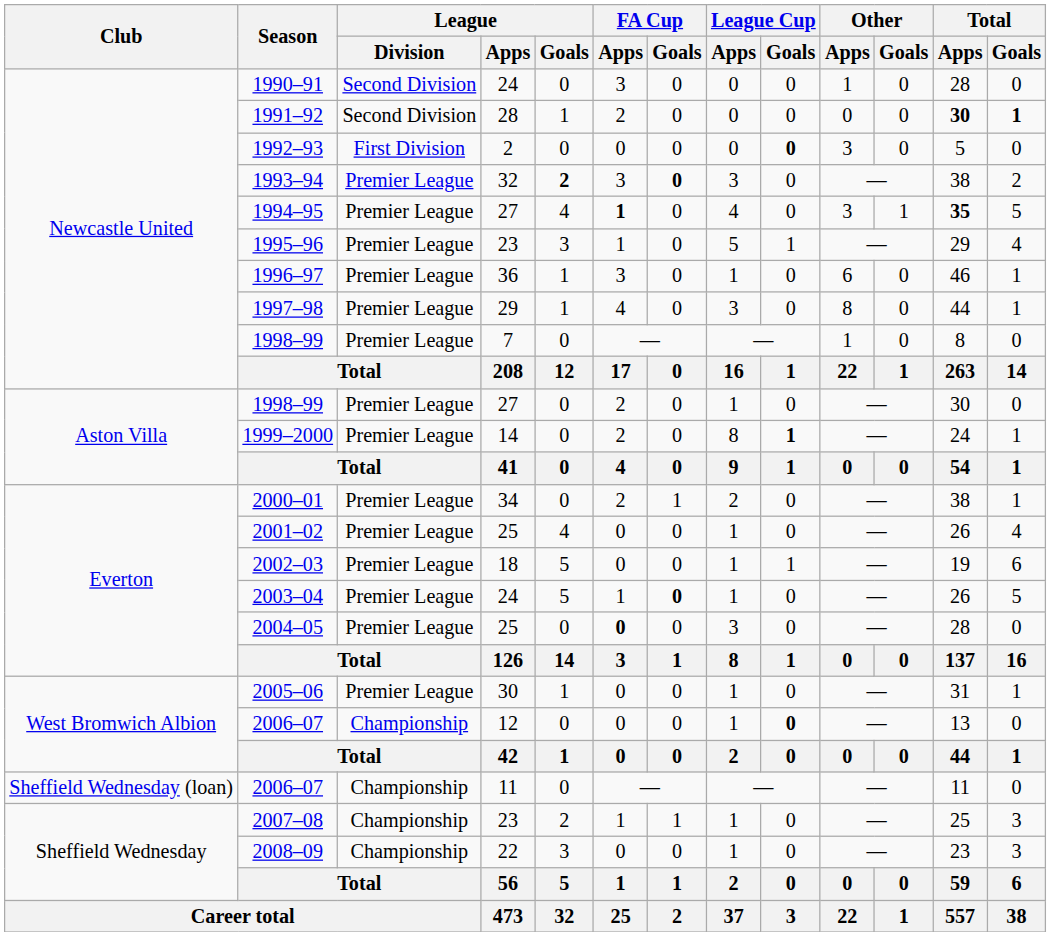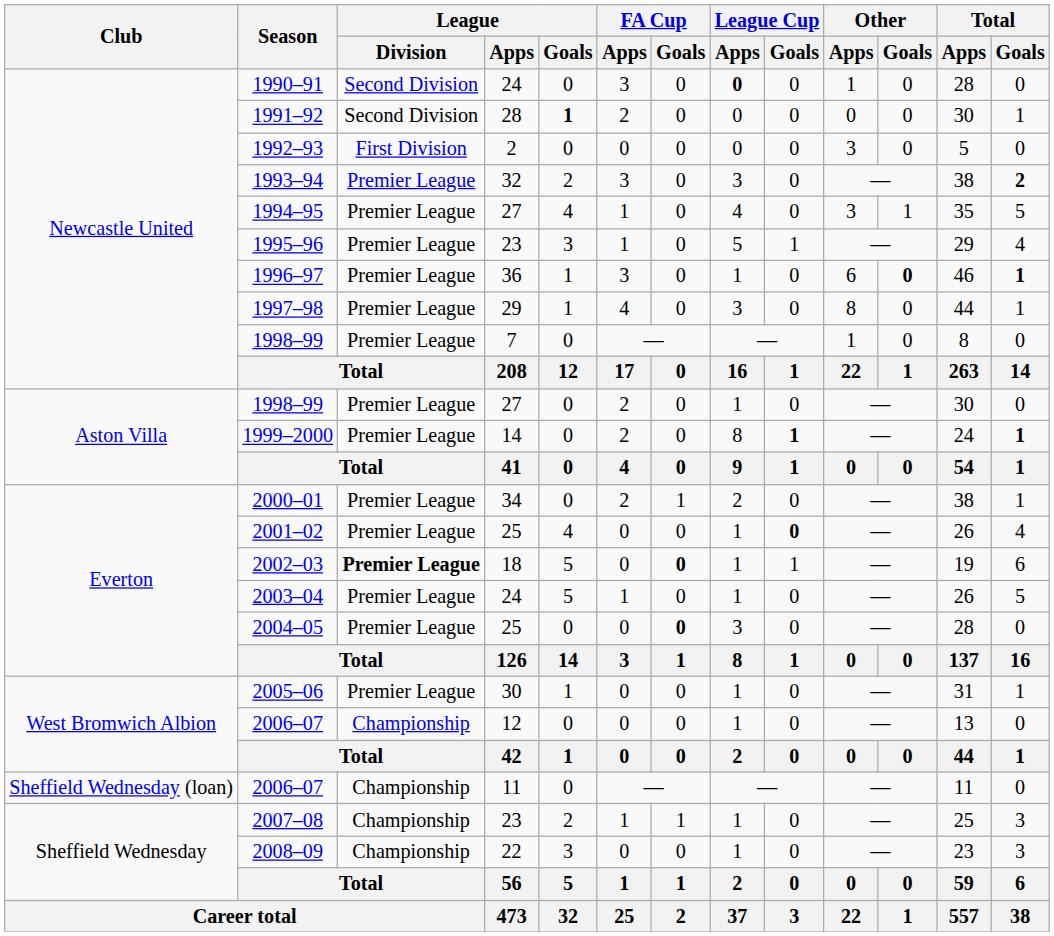(734, 84) normal -> (737, 84) bold
(564, 116) normal -> (568, 116) bold
(960, 116) bold -> (964, 116) normal
(1016, 116) bold -> (1020, 116) normal
(791, 148) bold -> (794, 148) normal
(564, 180) bold -> (568, 180) normal
(677, 180) bold -> (681, 180) normal
(1016, 180) normal -> (1020, 180) bold
(621, 212) bold -> (624, 212) normal
(960, 212) bold -> (964, 212) normal
(904, 276) normal -> (907, 276) bold
(1016, 276) normal -> (1020, 276) bold
(1016, 436) normal -> (1020, 436) bold
(791, 532) normal -> (794, 532) bold
(409, 564) normal -> (411, 564) bold
(677, 564) normal -> (681, 564) bold
(677, 595) bold -> (681, 595) normal
(621, 627) bold -> (624, 627) normal
(677, 627) normal -> (681, 627) bold
(791, 723) bold -> (794, 723) normal
